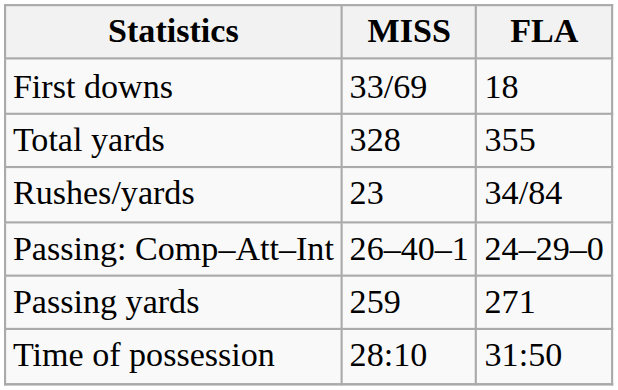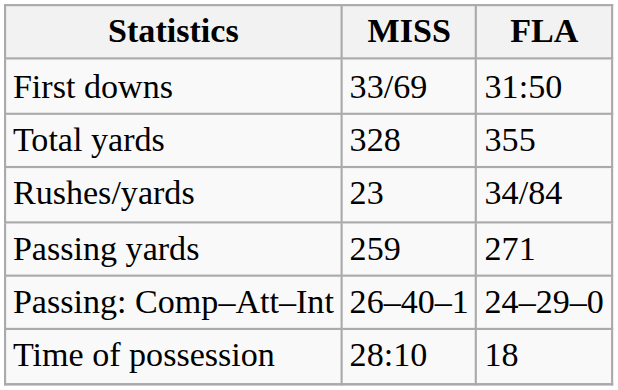(502, 85) 18 -> (523, 85) 31:50
rows swapped: (106, 301) <-> (173, 247)
(523, 355) 31:50 -> (502, 355) 18
